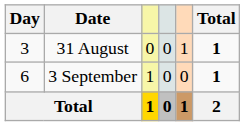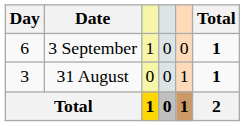rows swapped: (93, 47) <-> (93, 77)
